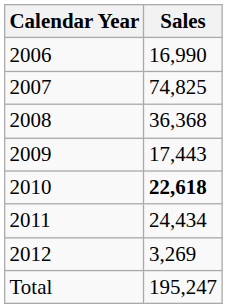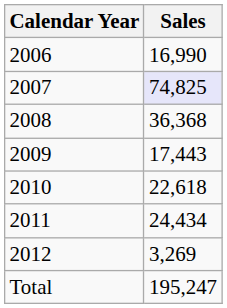(178, 87) no background -> (178, 87) lavender background
(178, 187) bold -> (178, 187) normal
